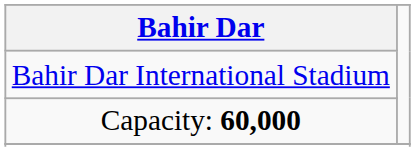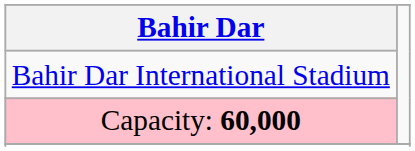(201, 120) no background -> (201, 120) pink background
